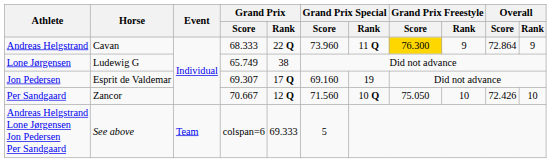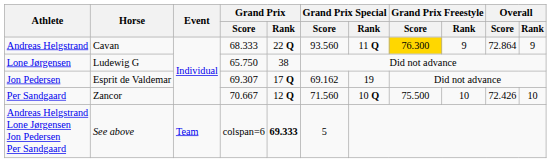(324, 46) 73.960 -> (324, 46) 93.560
(244, 62) 65.749 -> (244, 62) 65.750
(324, 79) 69.160 -> (324, 79) 69.162
(415, 96) 75.050 -> (415, 96) 75.500
(284, 131) normal -> (284, 131) bold
